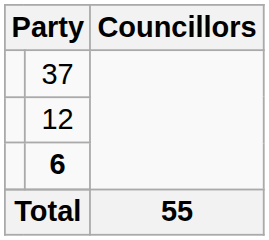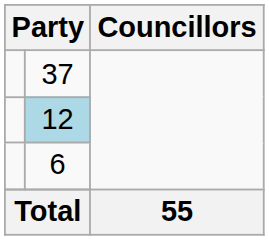(58, 119) no background -> (58, 119) lightblue background
(58, 165) bold -> (58, 165) normal
